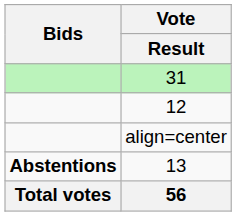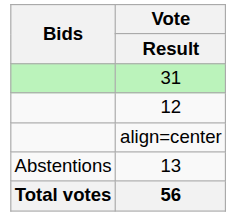(63, 166) bold -> (63, 166) normal
